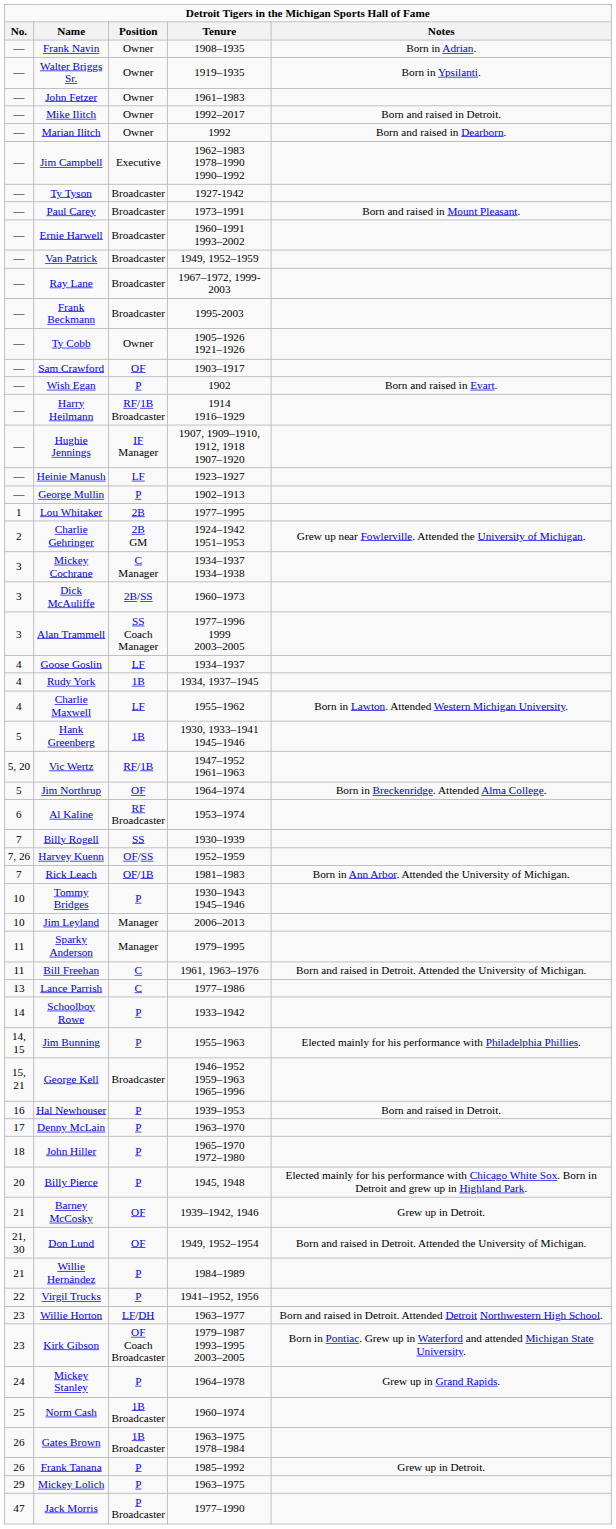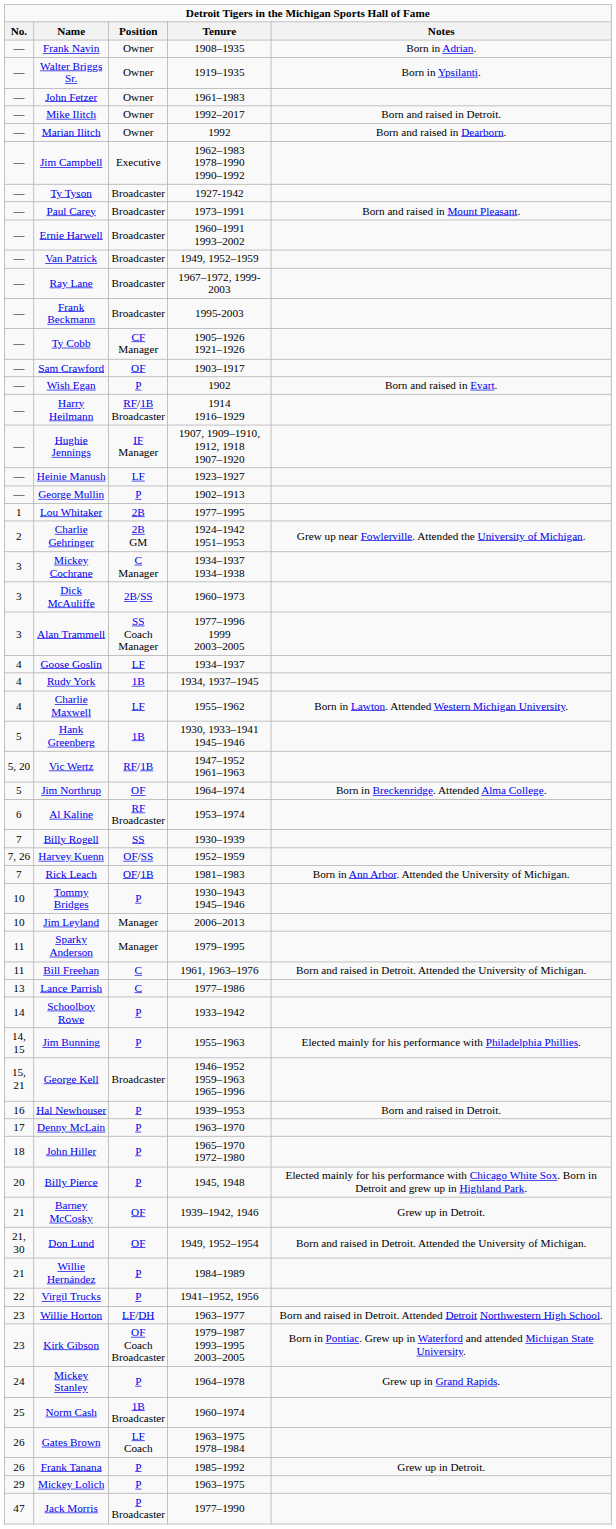(138, 343) Owner -> (138, 343) CF Manager
(138, 1442) 1B Broadcaster -> (138, 1442) LF Coach
